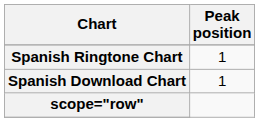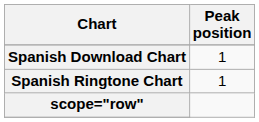rows swapped: (97, 81) <-> (97, 57)
